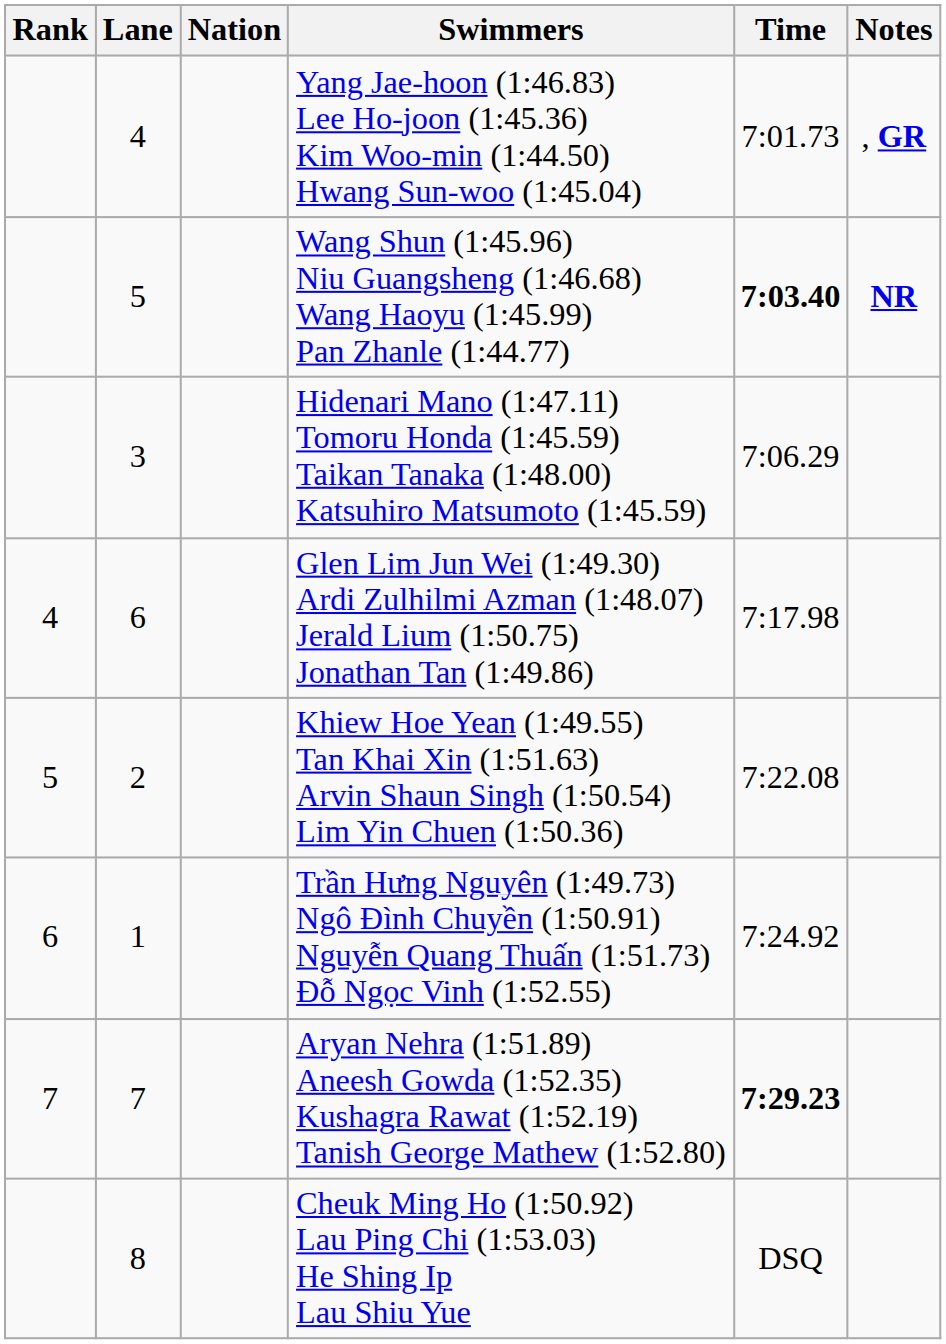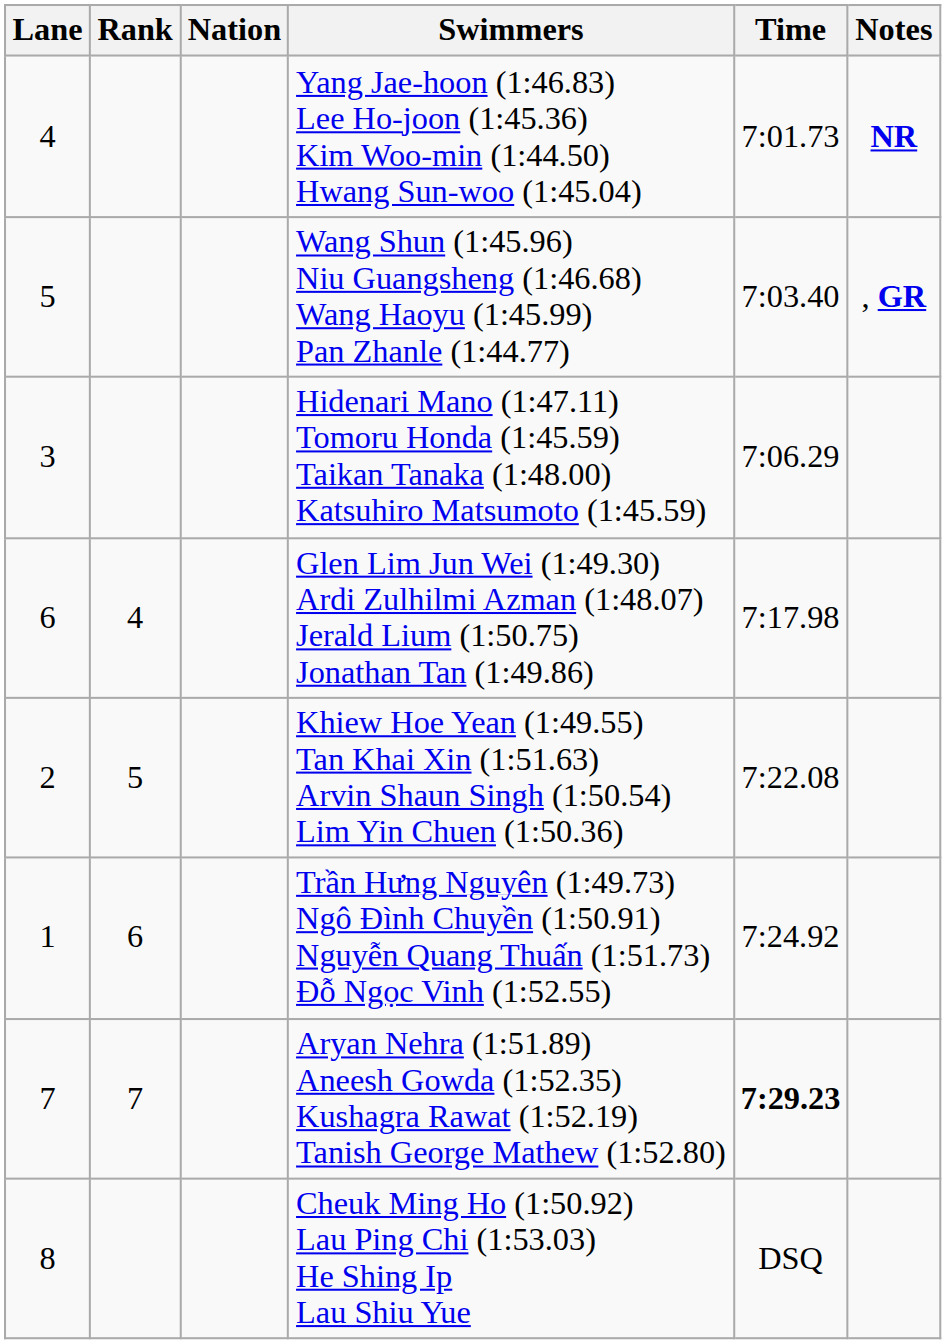columns swapped: (50, 30) <-> (138, 30)
(894, 135) , GR -> (894, 135) NR
(791, 296) bold -> (791, 296) normal
(894, 296) NR -> (894, 296) , GR
